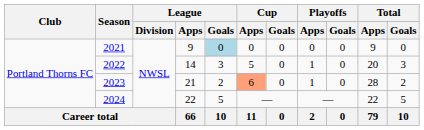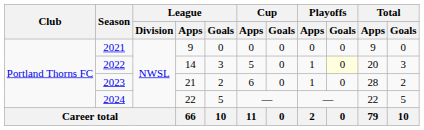(221, 47) lightblue background -> (221, 47) no background
(342, 64) no background -> (342, 64) lightyellow background
(251, 82) lightsalmon background -> (251, 82) no background
